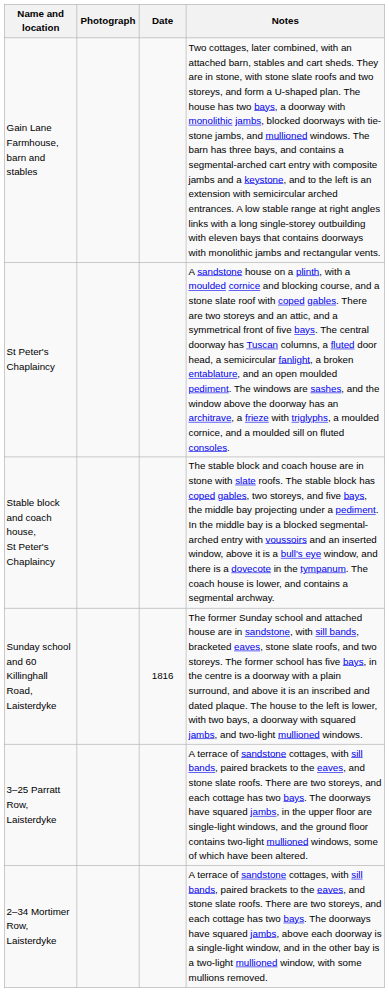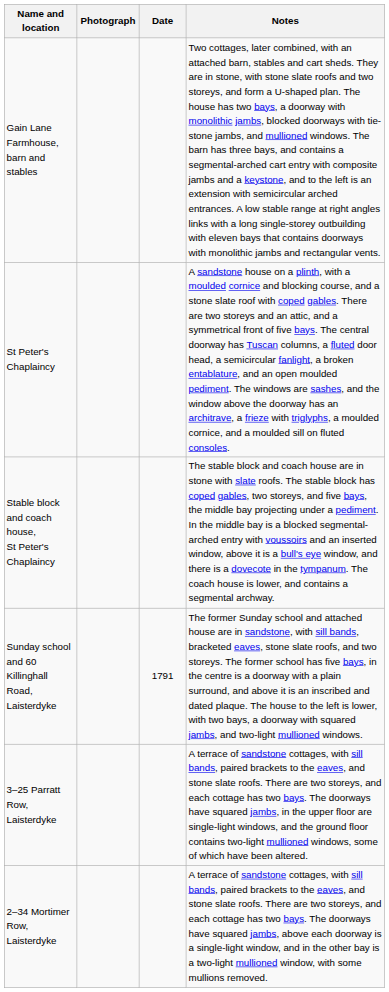(163, 676) 1816 -> (163, 676) 1791
